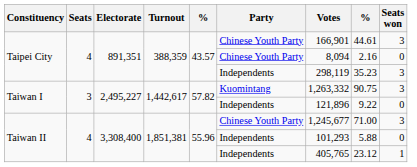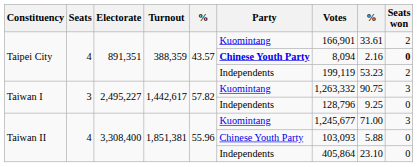(261, 40) Chinese Youth Party -> (245, 40) Kuomintang
(365, 40) 44.61 -> (371, 40) 33.61
(402, 40) 3 -> (408, 40) 2
(261, 56) normal -> (264, 56) bold
(402, 56) normal -> (408, 56) bold
(333, 72) 298,119 -> (339, 72) 199,119
(365, 72) 35.23 -> (371, 72) 53.23
(402, 72) 3 -> (408, 72) 2
(332, 105) 121,896 -> (339, 105) 128,796
(368, 105) 9.22 -> (374, 105) 9.25
(261, 121) Chinese Youth Party -> (245, 121) Kuomintang
(247, 137) Independents -> (261, 137) Chinese Youth Party
(332, 137) 101,293 -> (339, 137) 103,093
(332, 154) 405,765 -> (339, 154) 405,864
(365, 154) 23.12 -> (371, 154) 23.10
(402, 154) 1 -> (408, 154) 0
